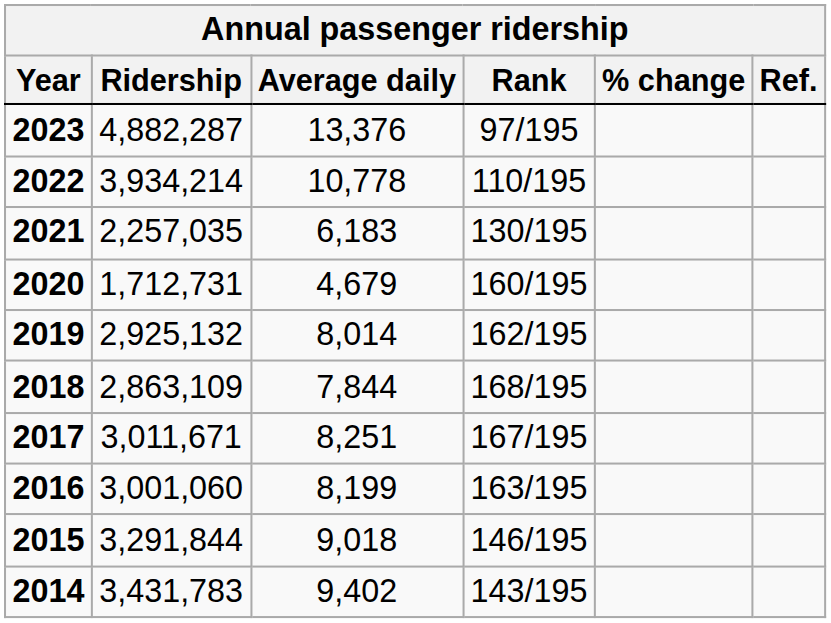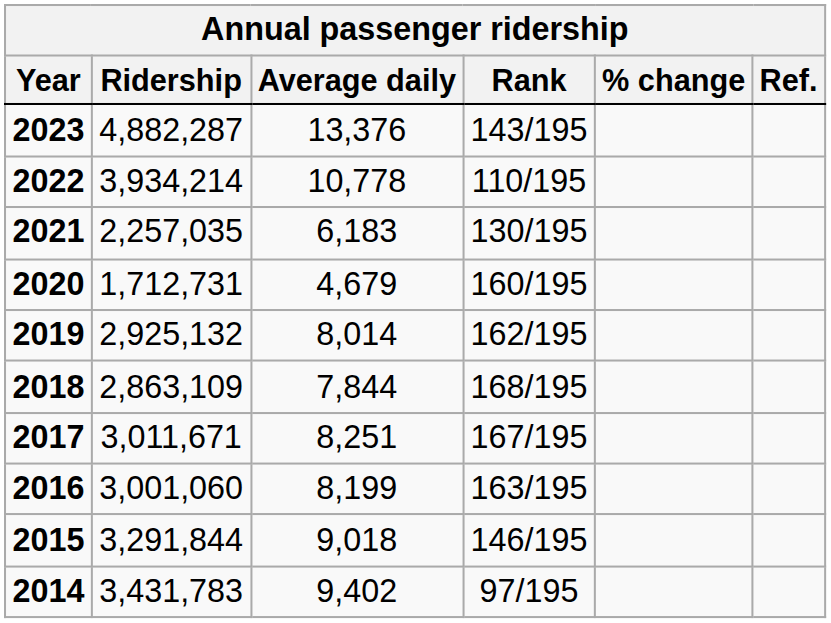(529, 129) 97/195 -> (529, 129) 143/195
(529, 591) 143/195 -> (529, 591) 97/195
